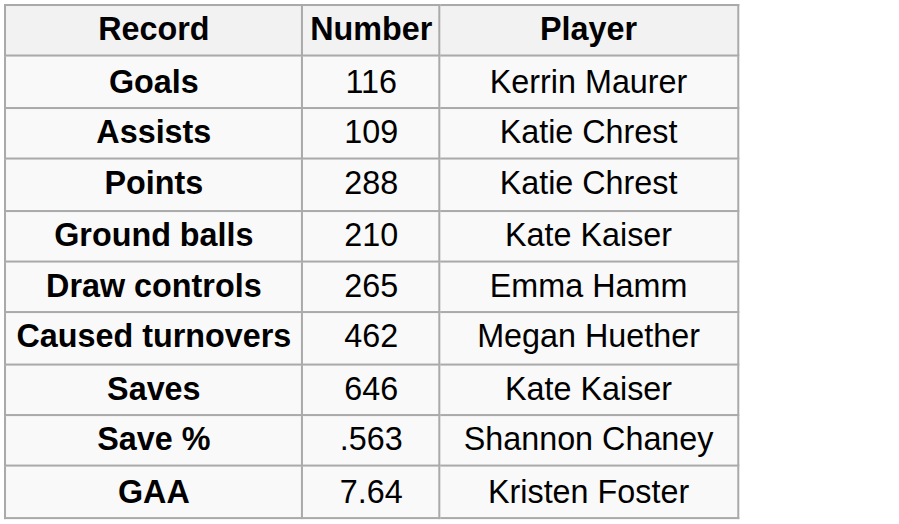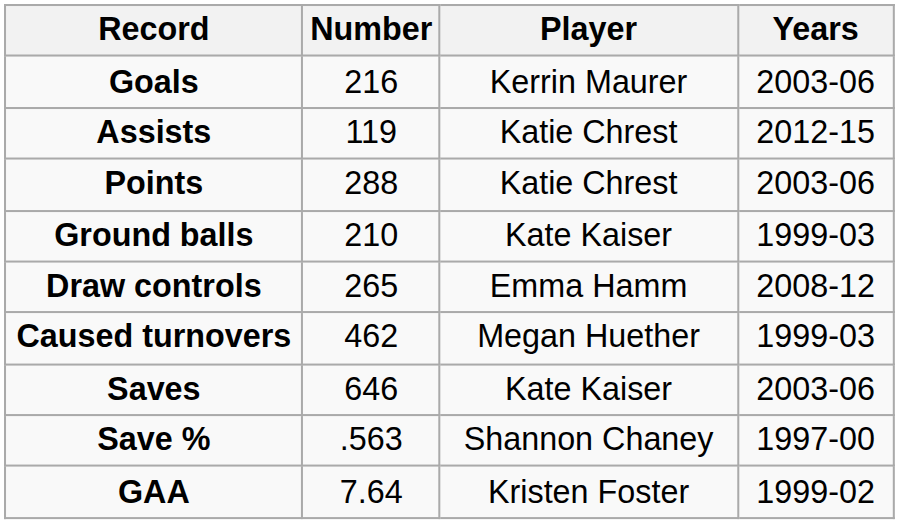+ column: (816, 30)
(371, 81) 116 -> (371, 81) 216
(371, 132) 109 -> (371, 132) 119
